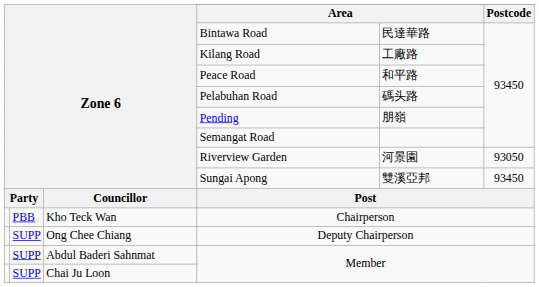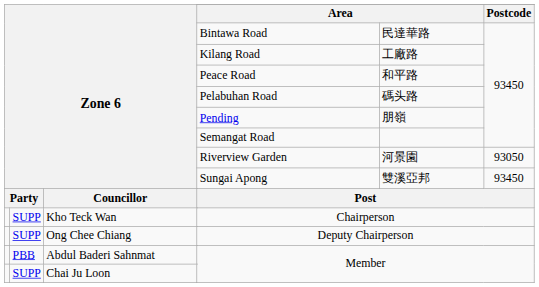(24, 217) PBB -> (27, 217) SUPP
(27, 254) SUPP -> (24, 254) PBB
